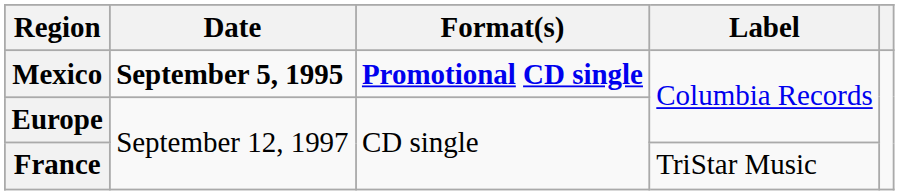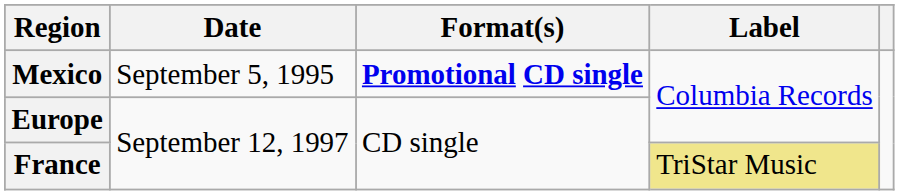(230, 73) bold -> (225, 73) normal
(737, 165) no background -> (737, 165) khaki background
